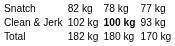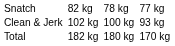(119, 22) bold -> (119, 22) normal
